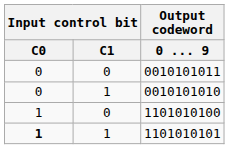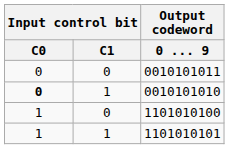(39, 92) normal -> (39, 92) bold
(39, 133) bold -> (39, 133) normal
